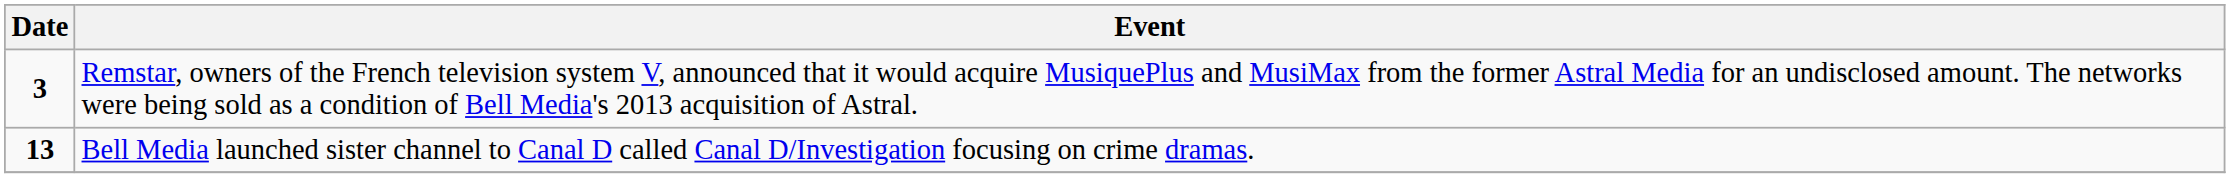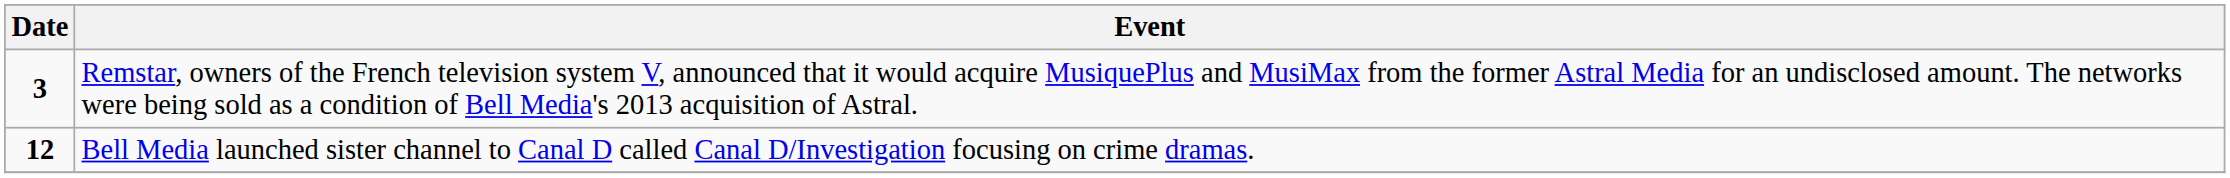(40, 149) 13 -> (40, 149) 12
